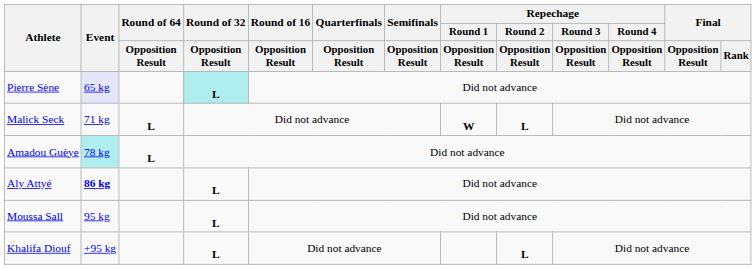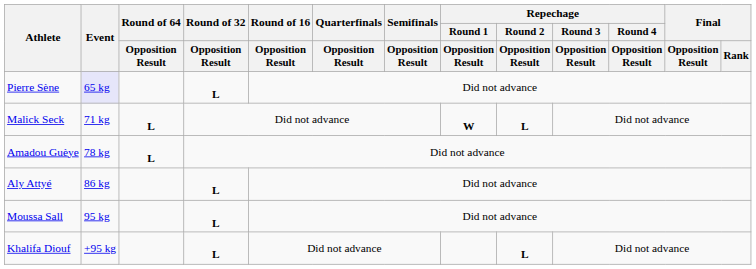(216, 94) paleturquoise background -> (216, 94) no background
(97, 152) paleturquoise background -> (97, 152) no background
(97, 184) bold -> (97, 184) normal
